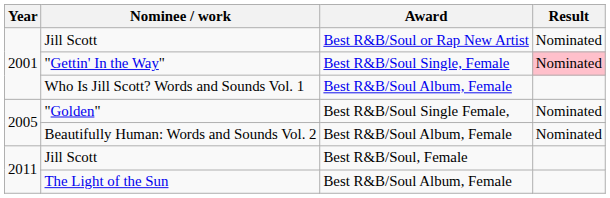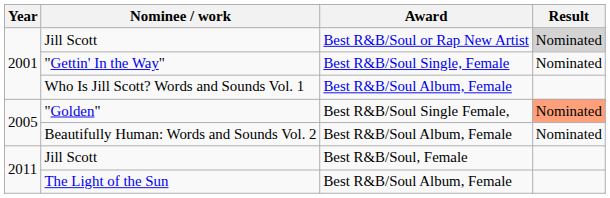(569, 39) no background -> (569, 39) lightgrey background
(569, 63) pink background -> (569, 63) no background
(569, 110) no background -> (569, 110) lightsalmon background
